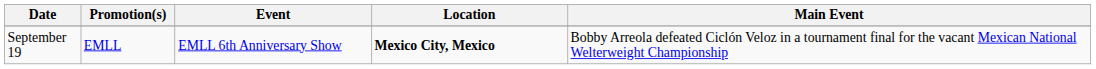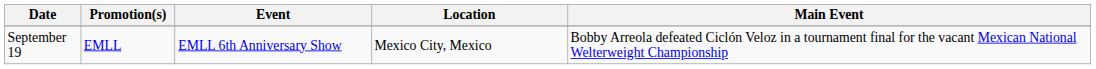(435, 44) bold -> (433, 44) normal
